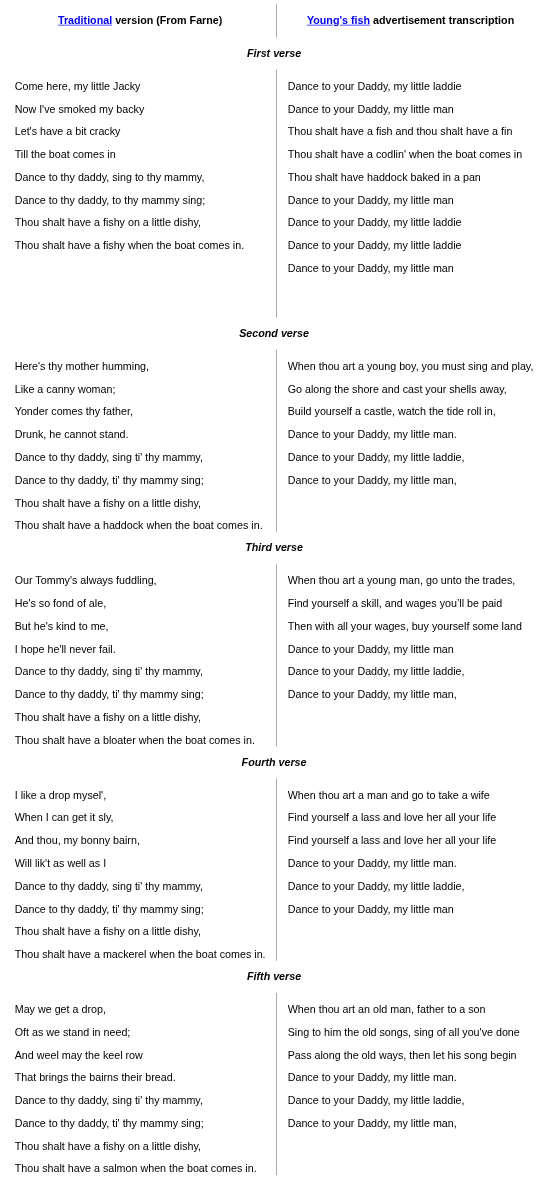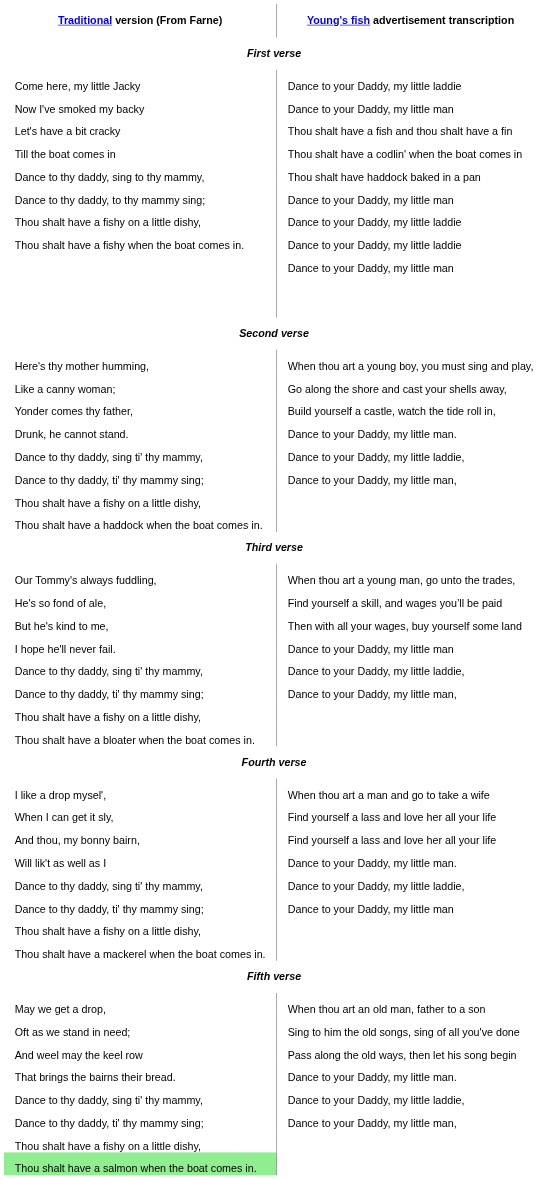(136, 1169) no background -> (136, 1169) lightgreen background
